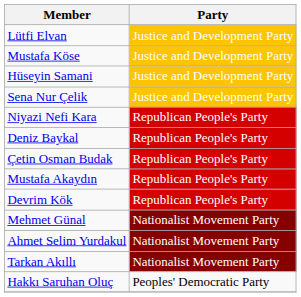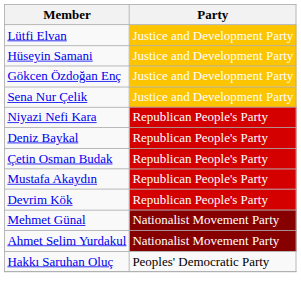- row: (44, 55)
+ row: (64, 76)
- row: (42, 261)
